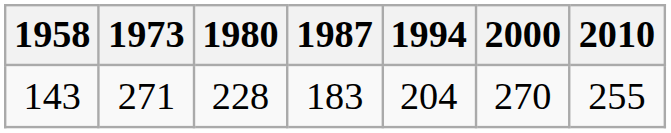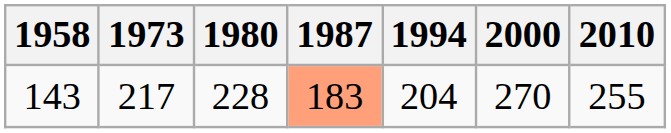(146, 95) 271 -> (146, 95) 217
(335, 95) no background -> (335, 95) lightsalmon background
